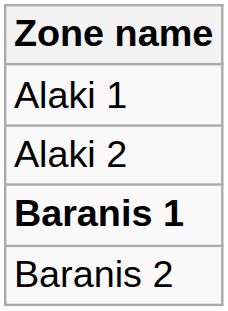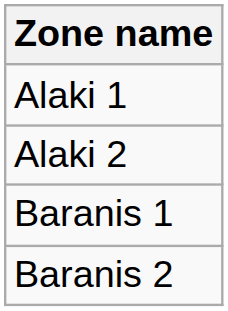(99, 214) bold -> (94, 214) normal
